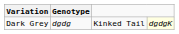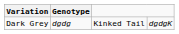(161, 23) lightyellow background -> (161, 23) no background
